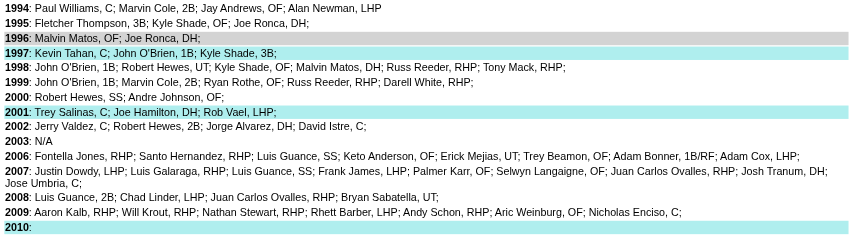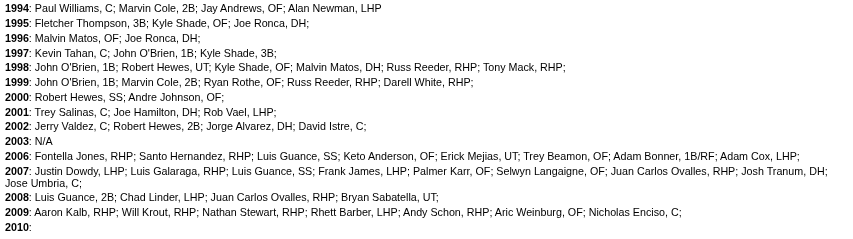(103, 38) lightgrey background -> (103, 38) no background
(141, 53) paleturquoise background -> (141, 53) no background
(141, 112) paleturquoise background -> (141, 112) no background
(18, 227) paleturquoise background -> (18, 227) no background
